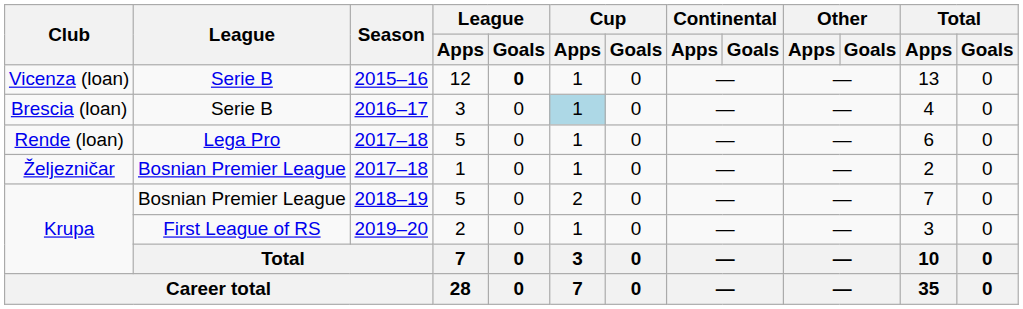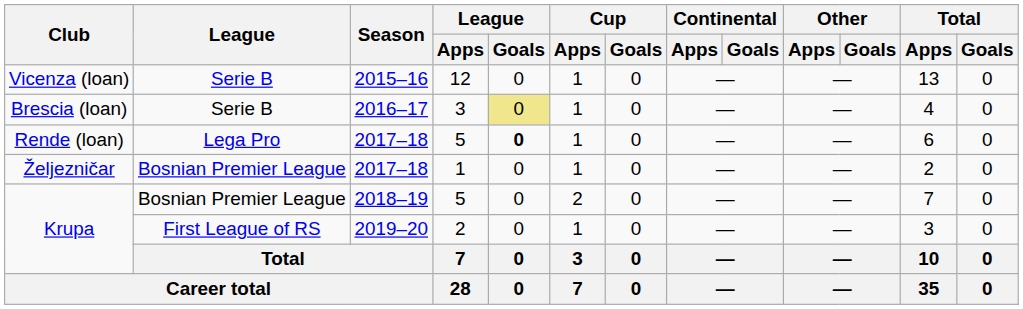(519, 79) bold -> (519, 79) normal
(519, 109) no background -> (519, 109) khaki background
(577, 109) lightblue background -> (577, 109) no background
(519, 139) normal -> (519, 139) bold
